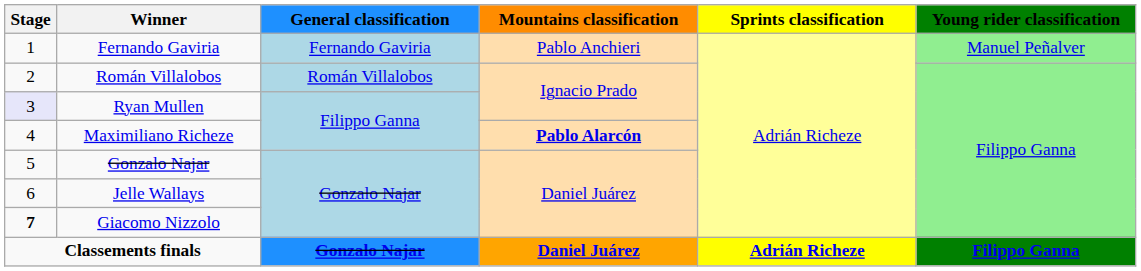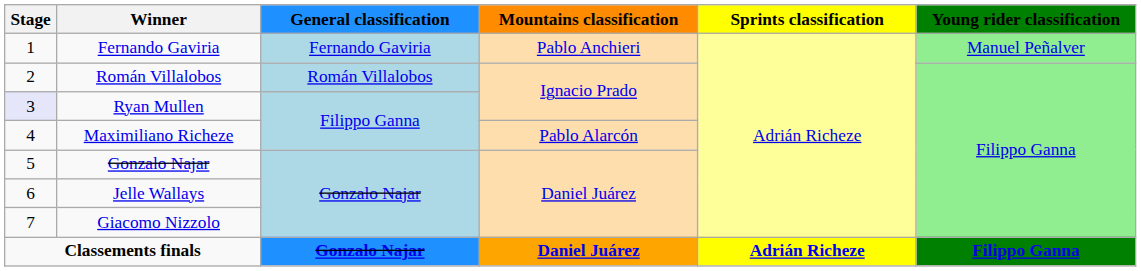(589, 135) bold -> (589, 135) normal
(31, 222) bold -> (31, 222) normal
